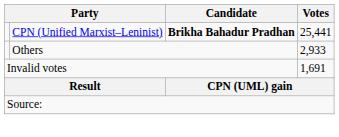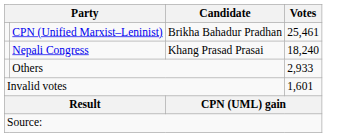(231, 31) bold -> (225, 31) normal
(316, 31) 25,441 -> (303, 31) 25,461
+ row: (51, 50)
(313, 68) 1,691 -> (300, 86) 1,601
